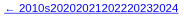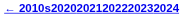(91, 8) normal -> (92, 8) bold
